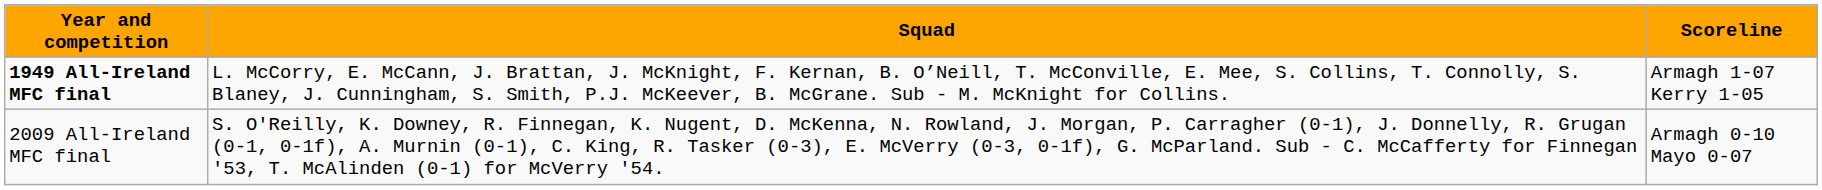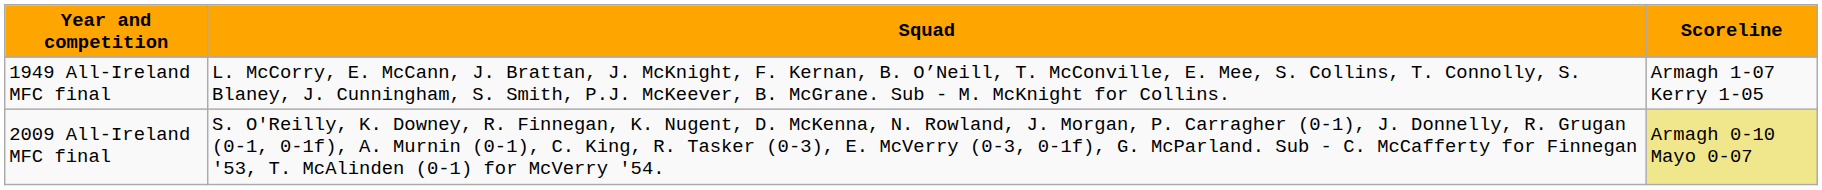(100, 83) bold -> (100, 83) normal
(1713, 147) no background -> (1713, 147) khaki background
